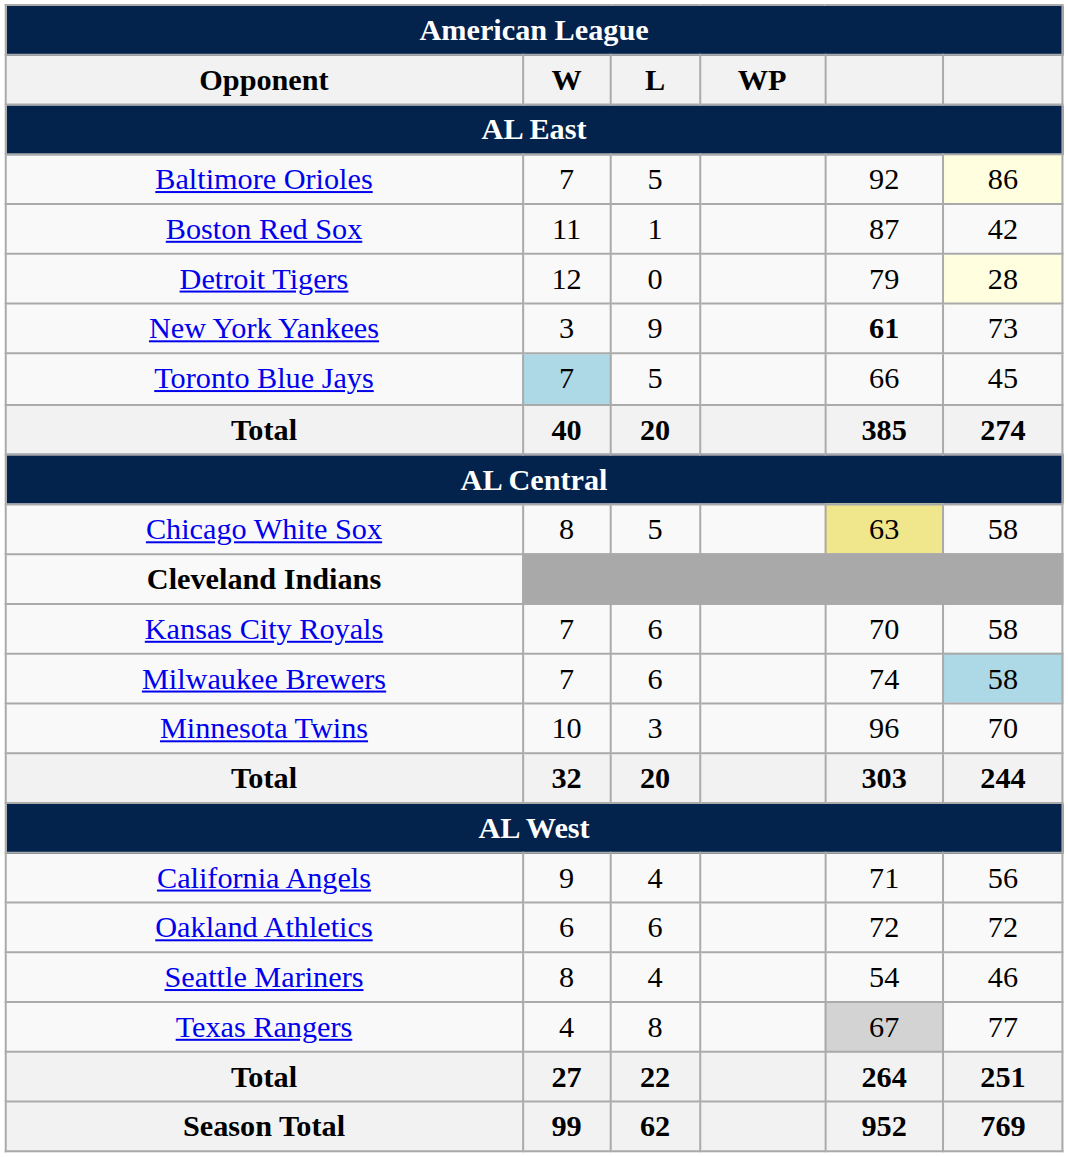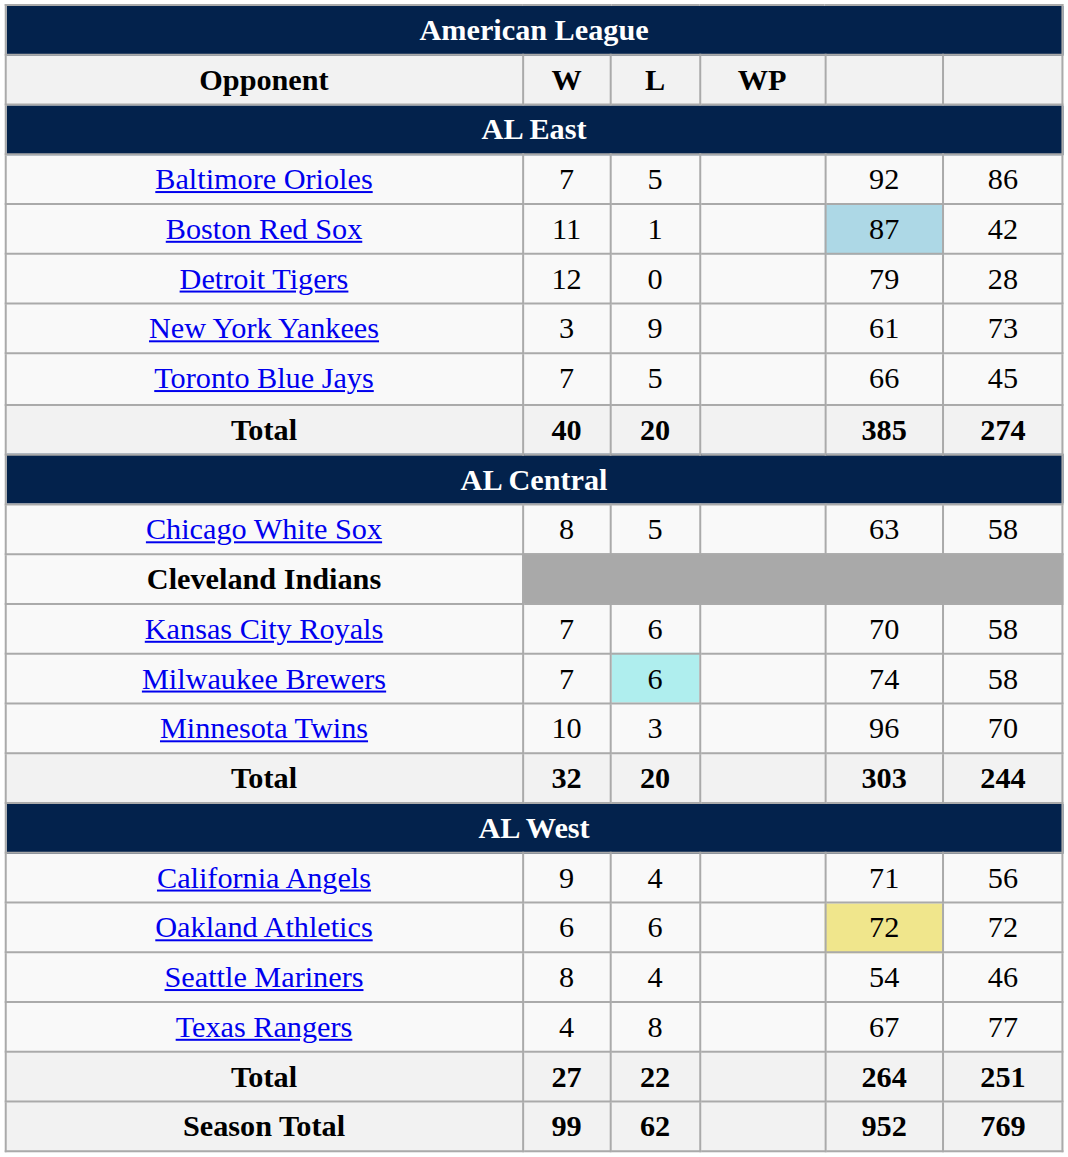(1003, 179) lightyellow background -> (1003, 179) no background
(884, 228) no background -> (884, 228) lightblue background
(1003, 278) lightyellow background -> (1003, 278) no background
(884, 328) bold -> (884, 328) normal
(567, 378) lightblue background -> (567, 378) no background
(884, 528) khaki background -> (884, 528) no background
(655, 677) no background -> (655, 677) paleturquoise background
(1003, 677) lightblue background -> (1003, 677) no background
(884, 927) no background -> (884, 927) khaki background
(884, 1026) lightgrey background -> (884, 1026) no background
